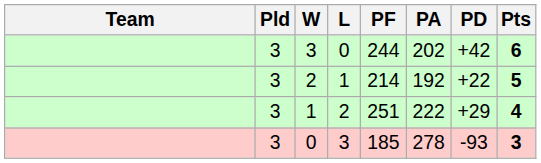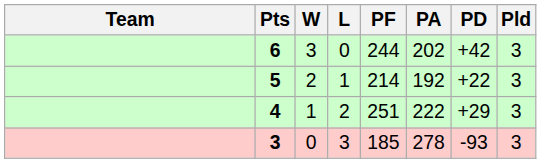columns swapped: (275, 19) <-> (516, 19)
